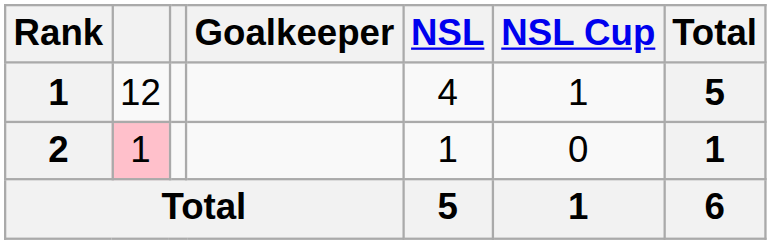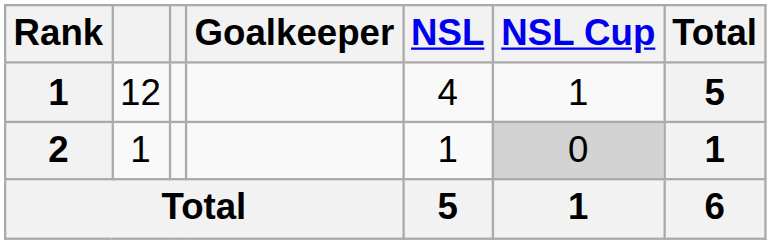(140, 149) pink background -> (140, 149) no background
(578, 149) no background -> (578, 149) lightgrey background
